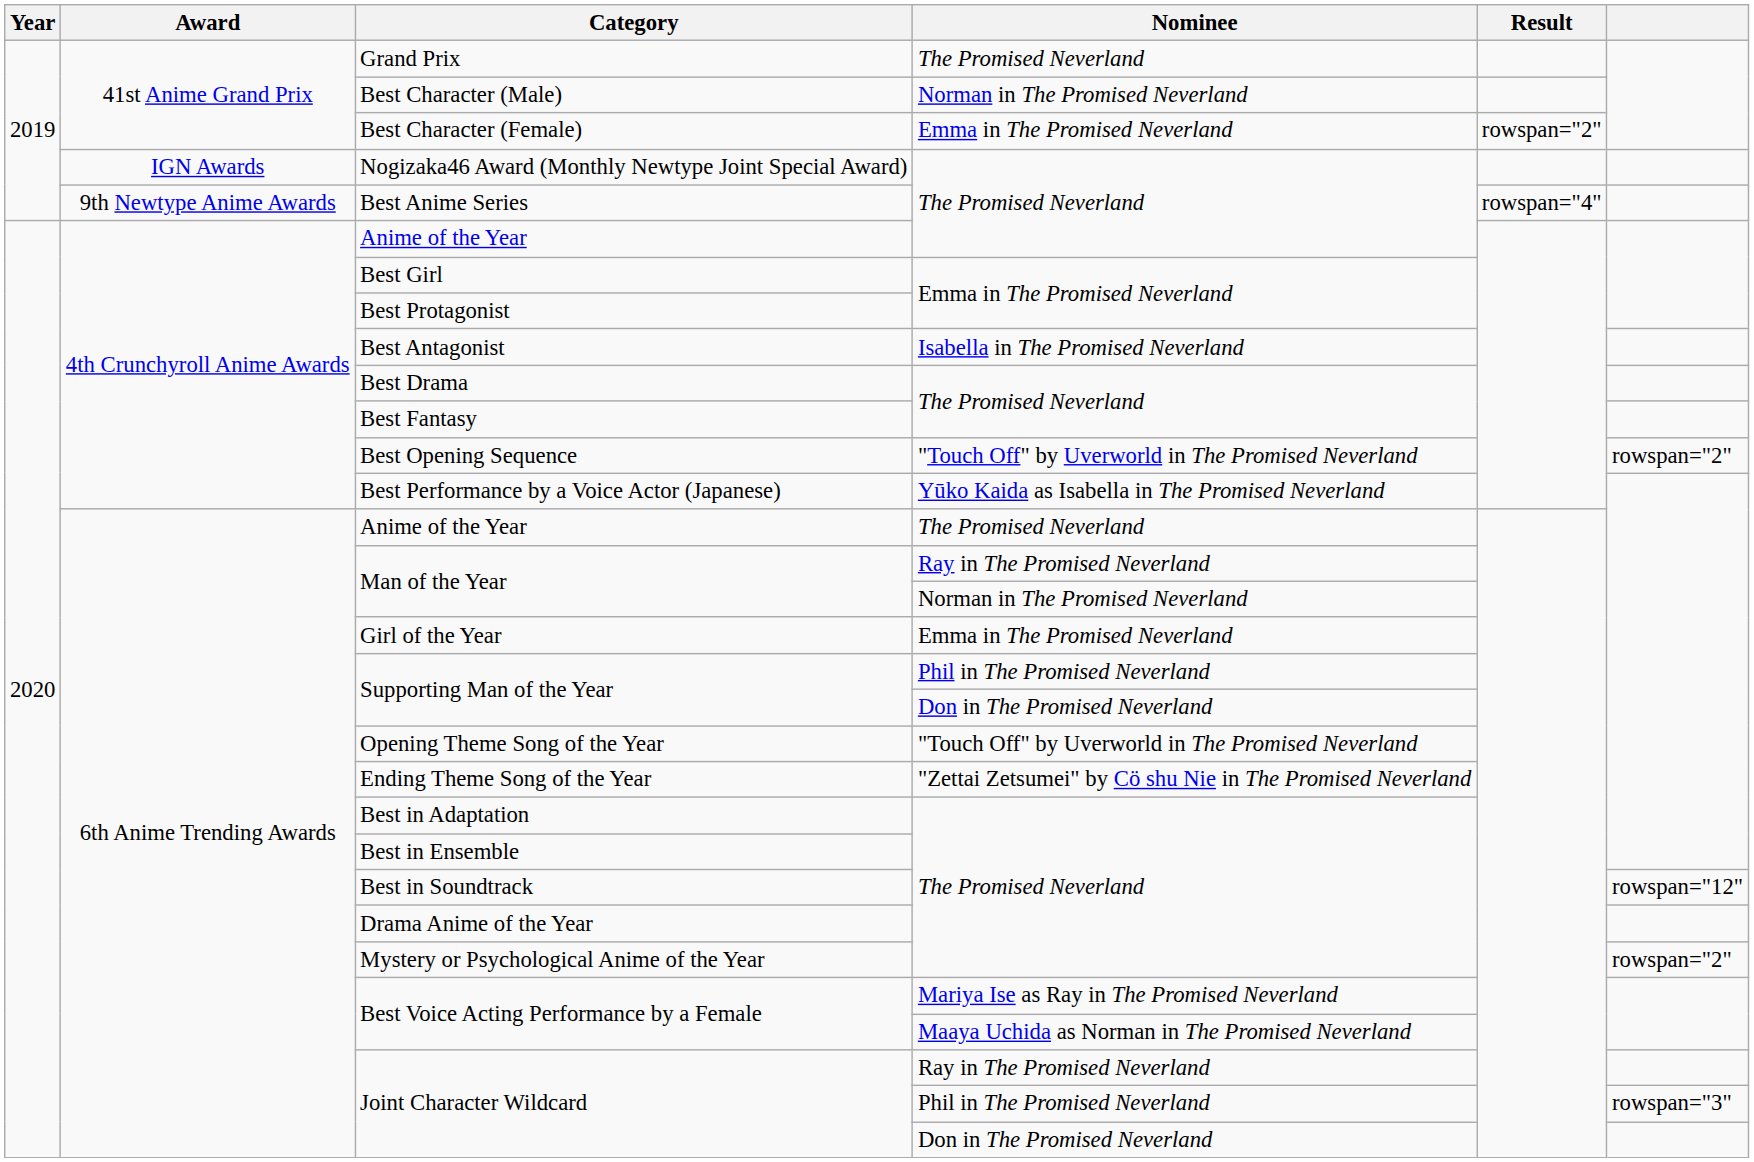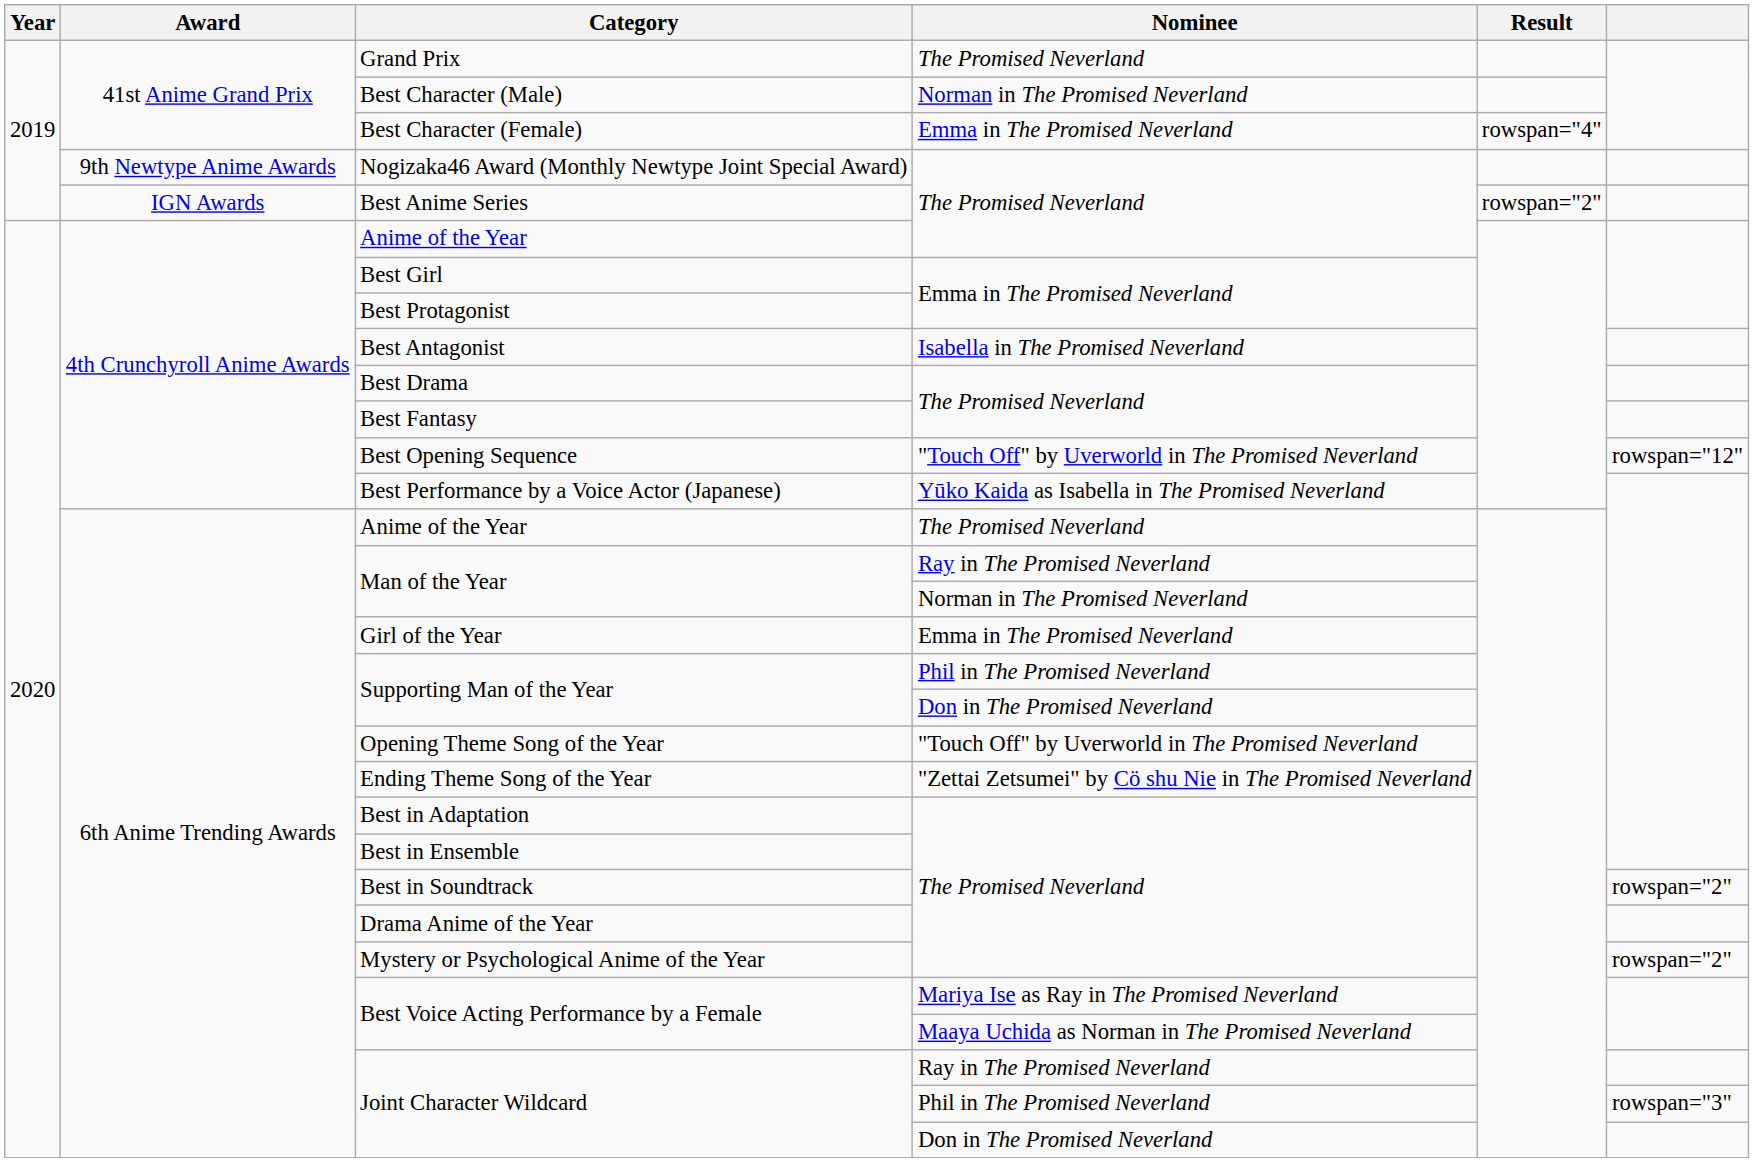(1542, 130) rowspan="2" -> (1542, 130) rowspan="4"
(208, 166) IGN Awards -> (208, 166) 9th Newtype Anime Awards
(208, 202) 9th Newtype Anime Awards -> (208, 202) IGN Awards
(1542, 202) rowspan="4" -> (1542, 202) rowspan="2"
(1672, 454) rowspan="2" -> (1678, 454) rowspan="12"
(1678, 887) rowspan="12" -> (1672, 887) rowspan="2"
